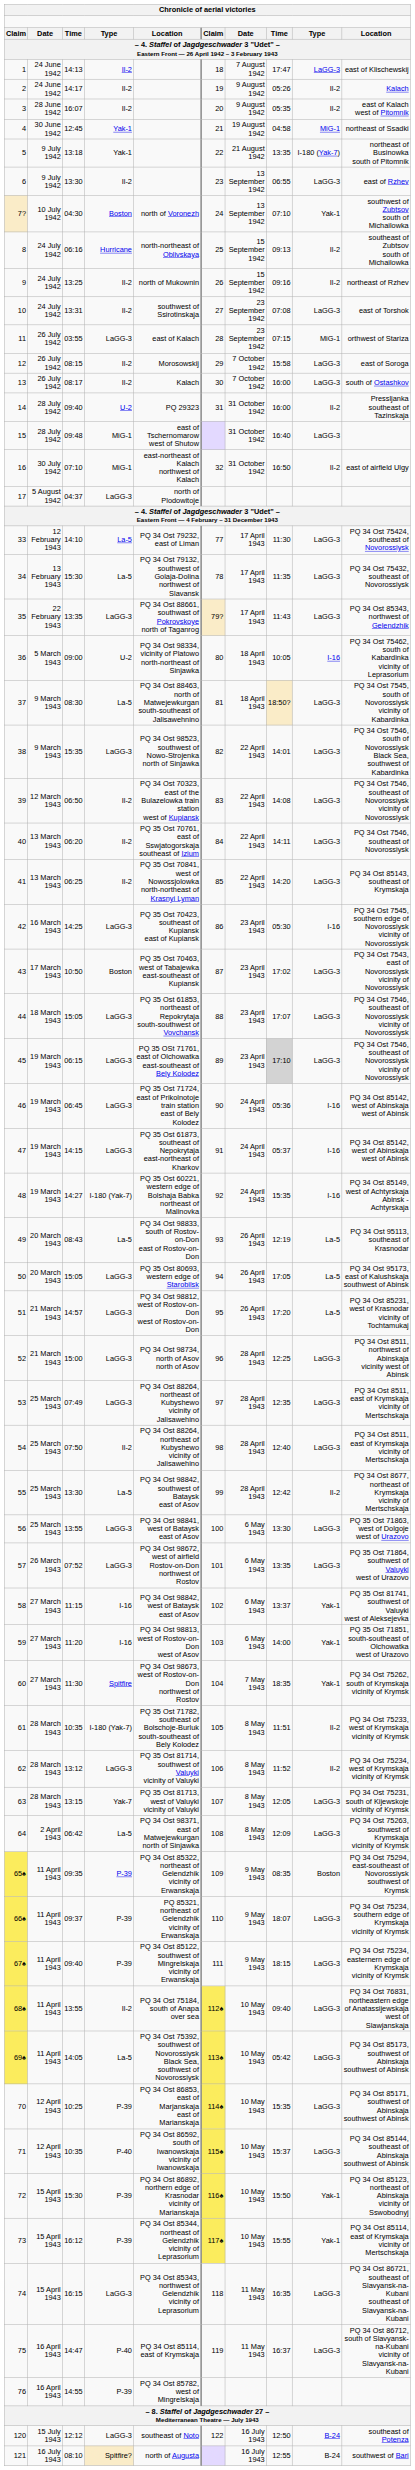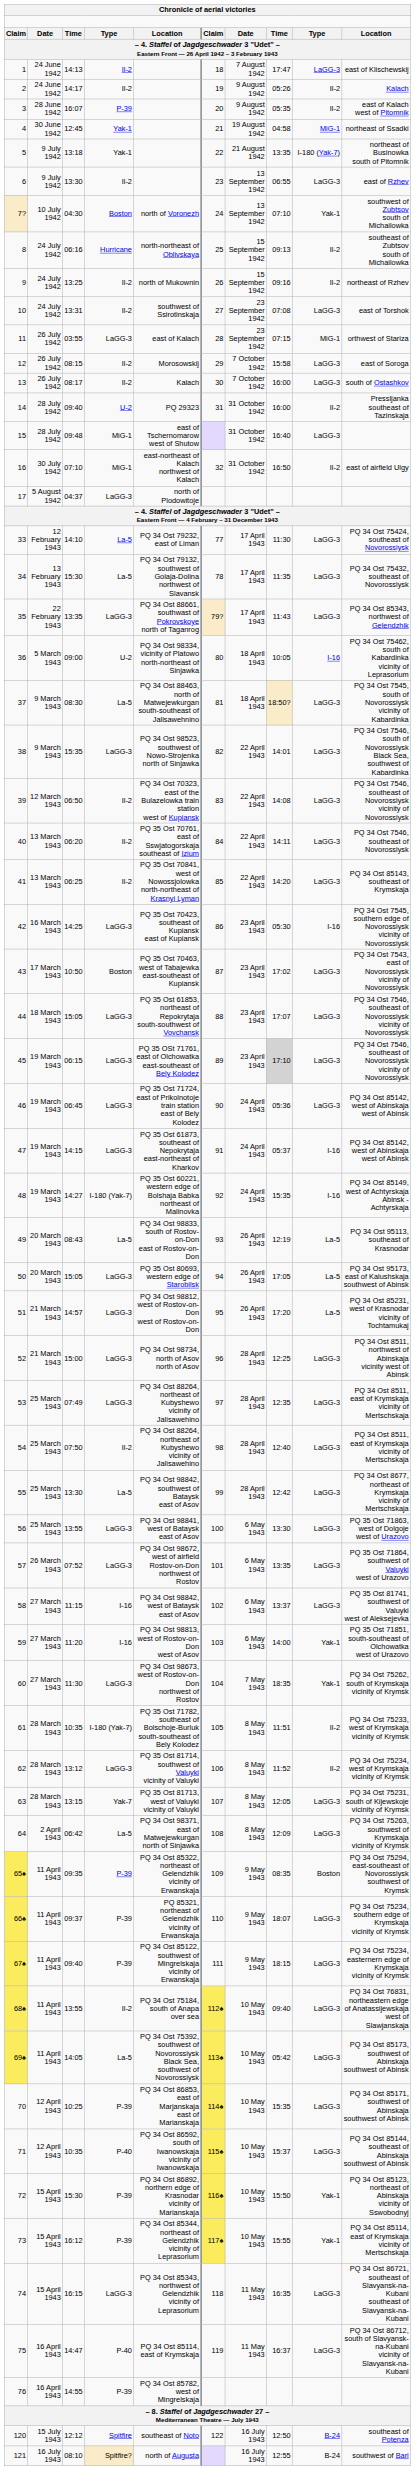(127, 109) Il-2 -> (124, 109) P-39
(334, 1106) I-16 -> (327, 1106) LaGG-3
(335, 1492) Il-2 -> (327, 1492) LaGG-3
(331, 1606) Yak-1 -> (327, 1606) LaGG-3
(121, 1683) Spitfire -> (119, 1683) LaGG-3
(119, 2435) LaGG-3 -> (121, 2435) Spitfire
